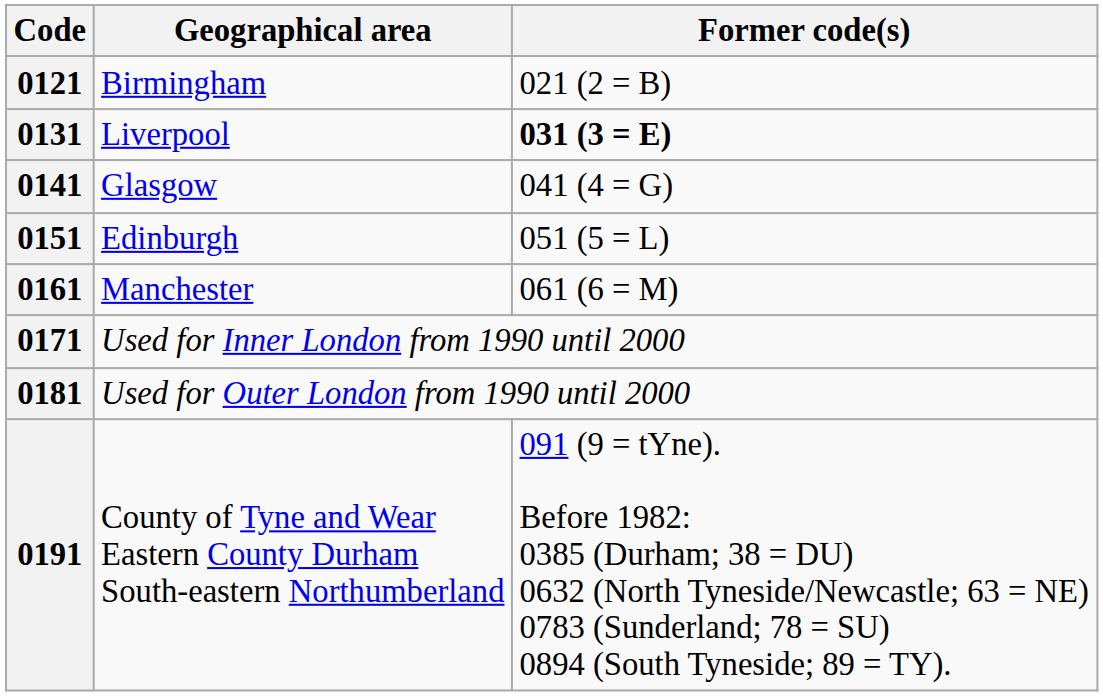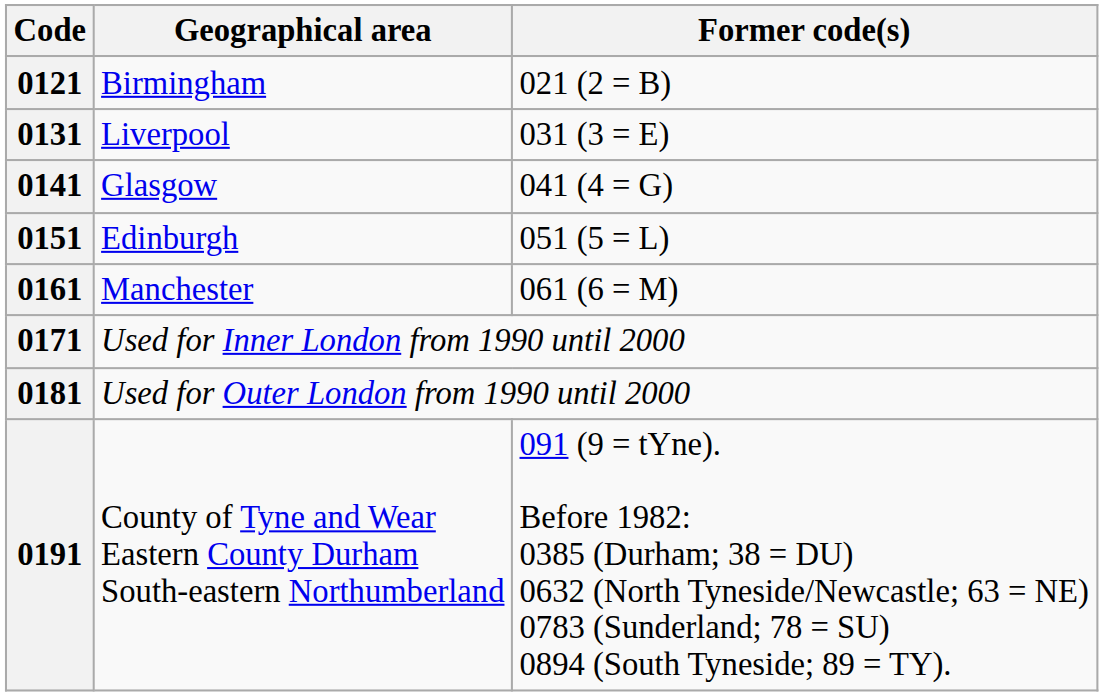(595, 133) bold -> (594, 133) normal
